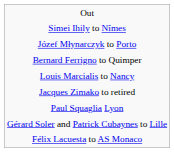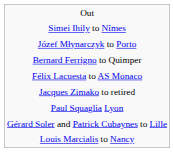(87, 76) Louis Marcialis to Nancy -> (87, 76) Félix Lacuesta to AS Monaco
(87, 139) Félix Lacuesta to AS Monaco -> (87, 139) Louis Marcialis to Nancy
